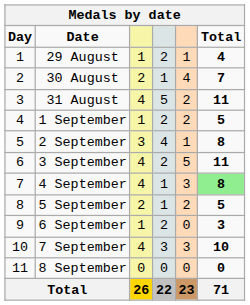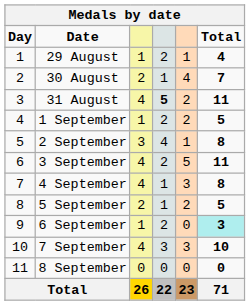(164, 100) normal -> (164, 100) bold
(221, 184) lightgreen background -> (221, 184) no background
(221, 226) no background -> (221, 226) paleturquoise background
